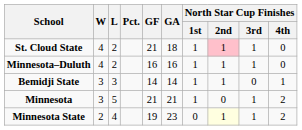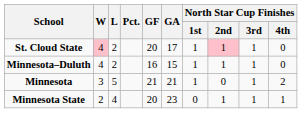(101, 47) no background -> (101, 47) pink background
(152, 47) 21 -> (152, 47) 20
(172, 47) 18 -> (172, 47) 17
(172, 65) 16 -> (172, 65) 15
- row: (49, 82)
(152, 117) 19 -> (152, 99) 20
(223, 117) lightyellow background -> (223, 99) no background
(283, 117) 2 -> (283, 99) 1
